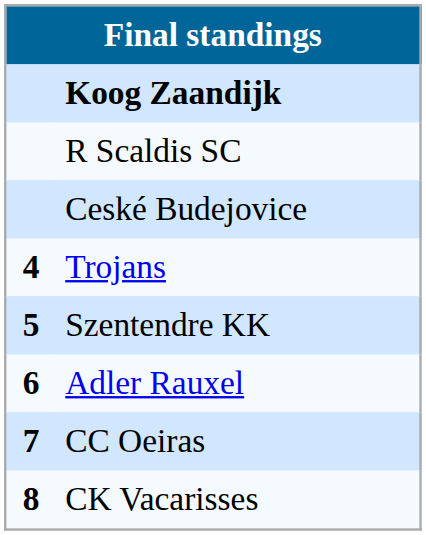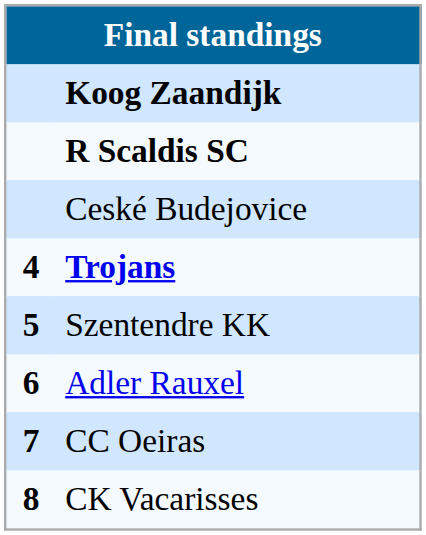(153, 150) normal -> (157, 150) bold
(116, 266) normal -> (120, 266) bold
